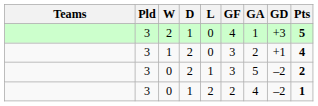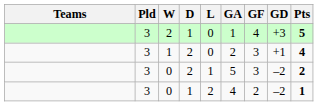columns swapped: (232, 14) <-> (255, 14)
